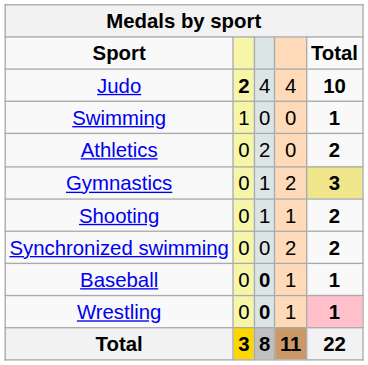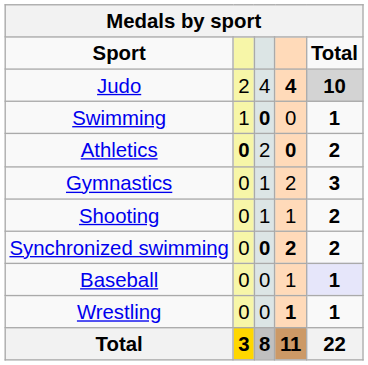(244, 86) bold -> (244, 86) normal
(291, 86) normal -> (291, 86) bold
(334, 86) no background -> (334, 86) lightgrey background
(265, 118) normal -> (265, 118) bold
(244, 150) normal -> (244, 150) bold
(291, 150) normal -> (291, 150) bold
(334, 182) khaki background -> (334, 182) no background
(265, 247) normal -> (265, 247) bold
(291, 247) normal -> (291, 247) bold
(265, 279) bold -> (265, 279) normal
(334, 279) no background -> (334, 279) lavender background
(265, 311) bold -> (265, 311) normal
(291, 311) normal -> (291, 311) bold
(334, 311) pink background -> (334, 311) no background
